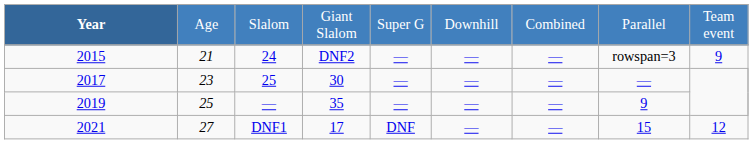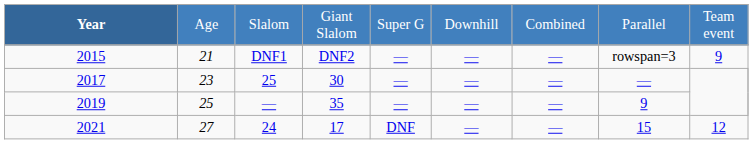(269, 56) 24 -> (269, 56) DNF1
(269, 127) DNF1 -> (269, 127) 24
